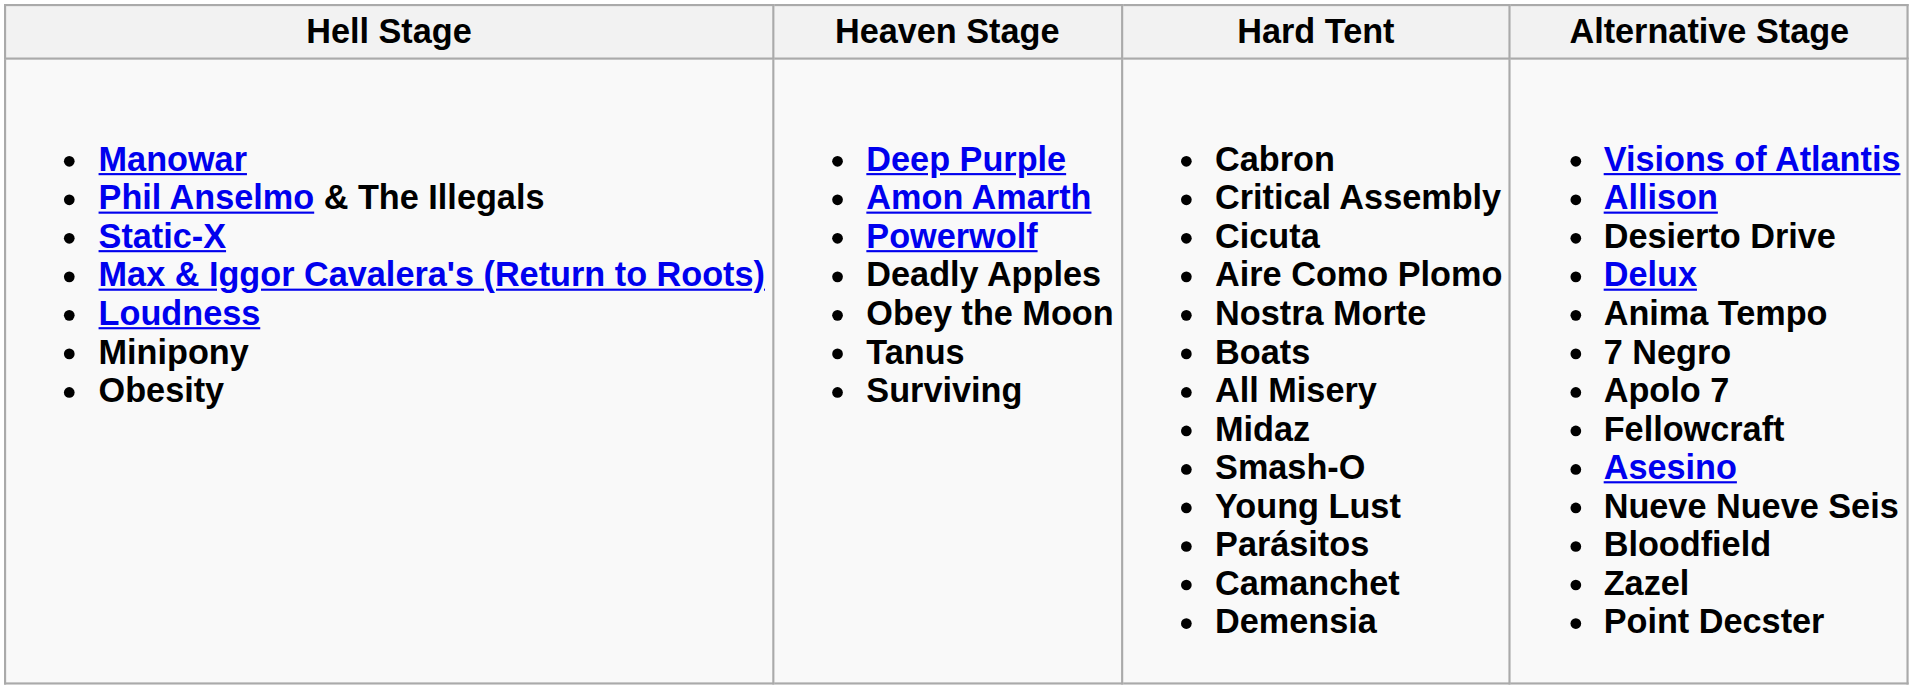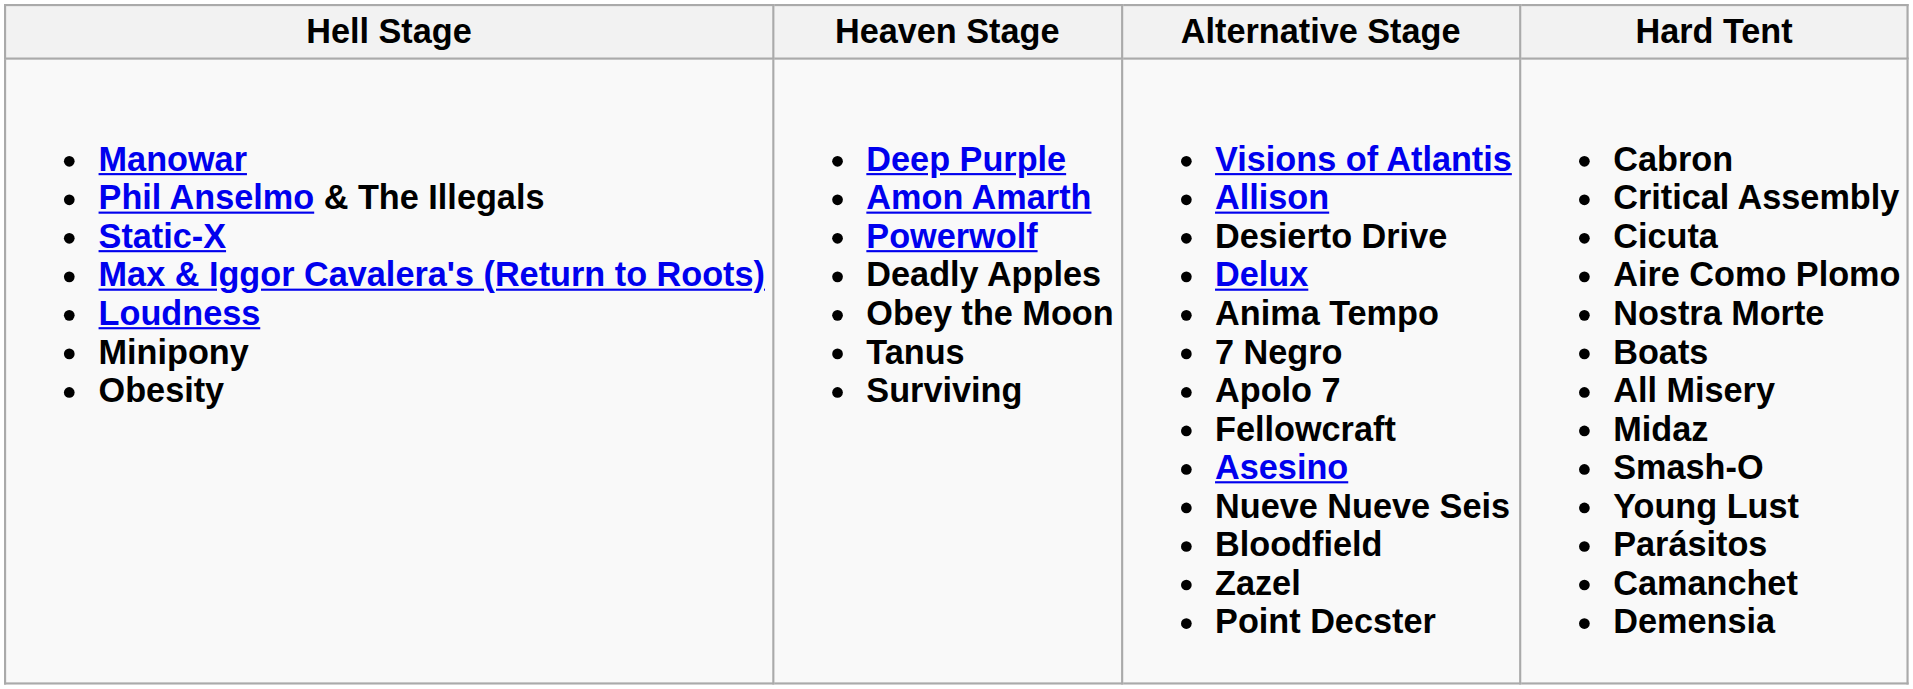columns swapped: (1709, 31) <-> (1316, 31)
